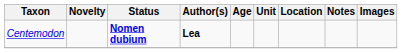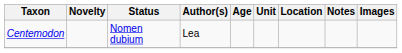(128, 34) bold -> (127, 34) normal
(191, 34) bold -> (191, 34) normal
